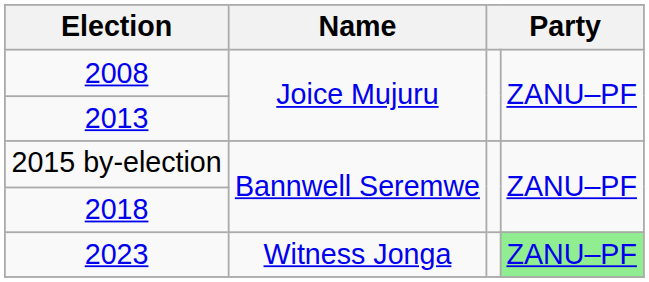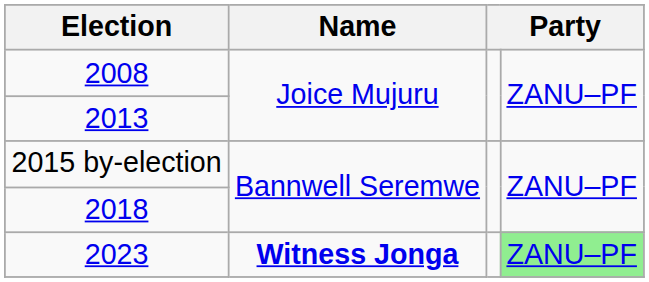(357, 254) normal -> (357, 254) bold
